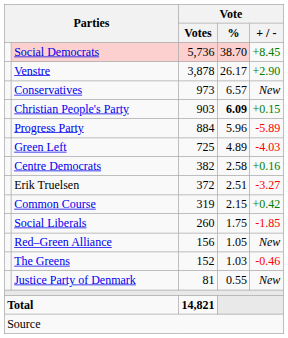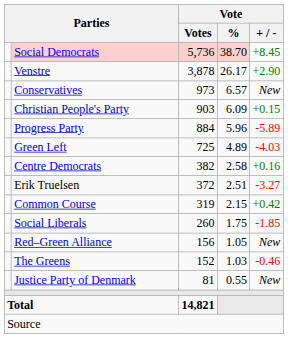(236, 109) bold -> (236, 109) normal
